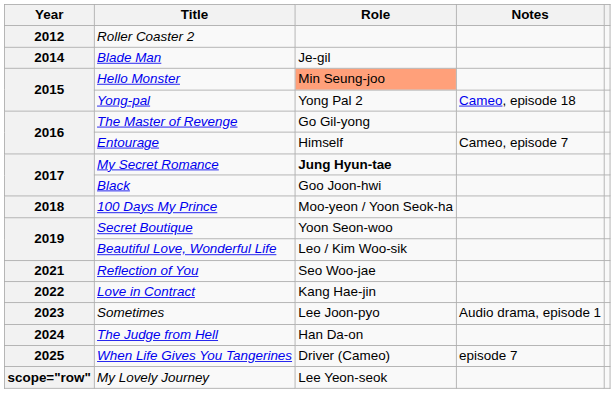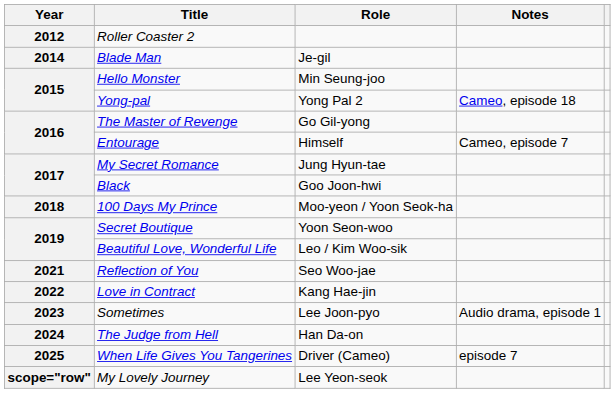(342, 79) lightsalmon background -> (342, 79) no background
(345, 164) bold -> (342, 164) normal
